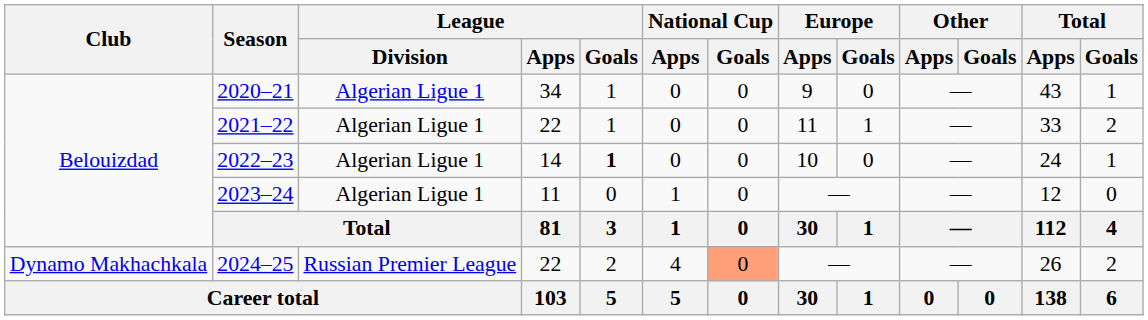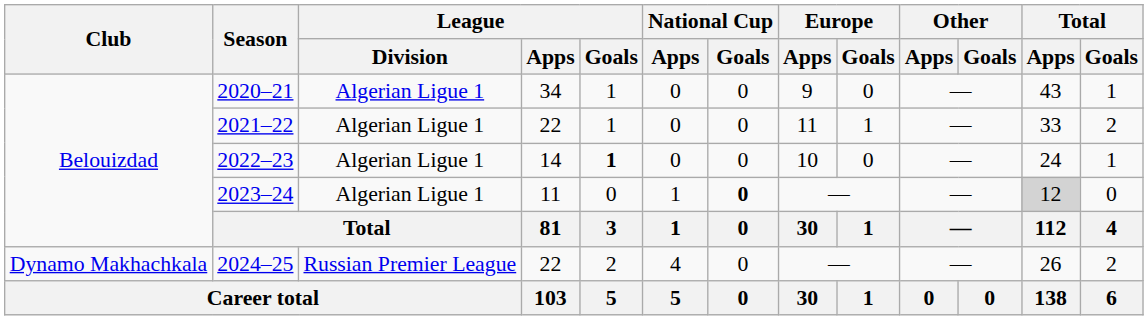(743, 194) normal -> (743, 194) bold
(1051, 194) no background -> (1051, 194) lightgrey background
(743, 263) lightsalmon background -> (743, 263) no background
